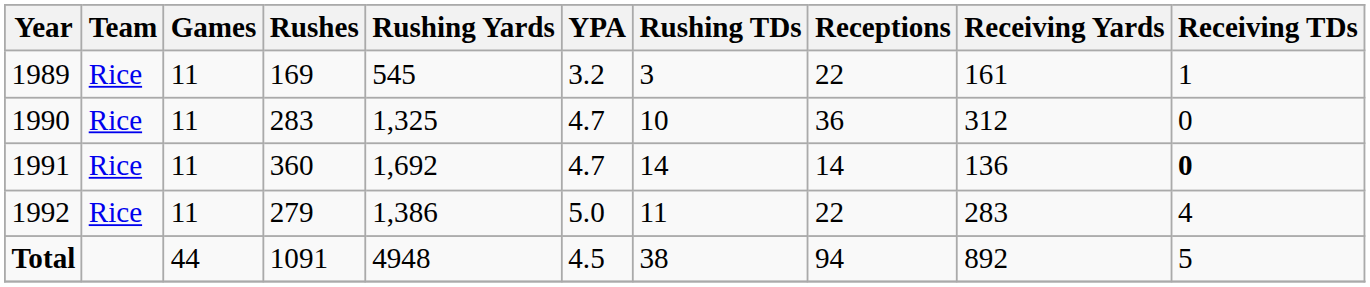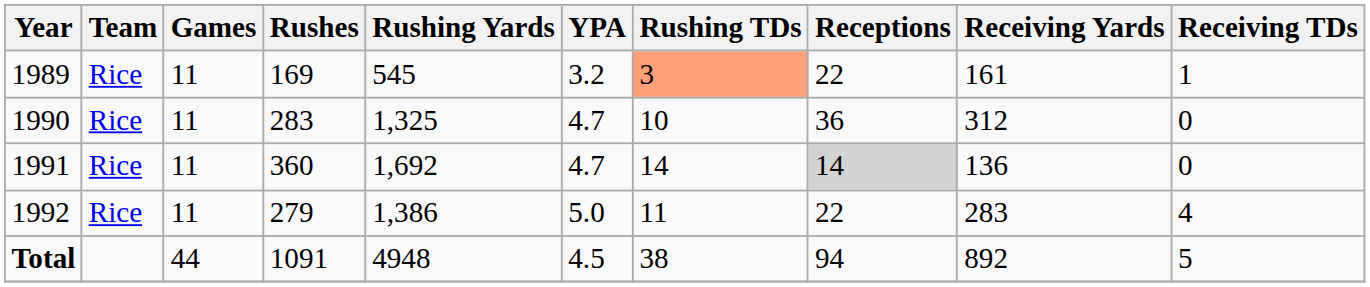(647, 73) no background -> (647, 73) lightsalmon background
(830, 166) no background -> (830, 166) lightgrey background
(1185, 166) bold -> (1185, 166) normal
